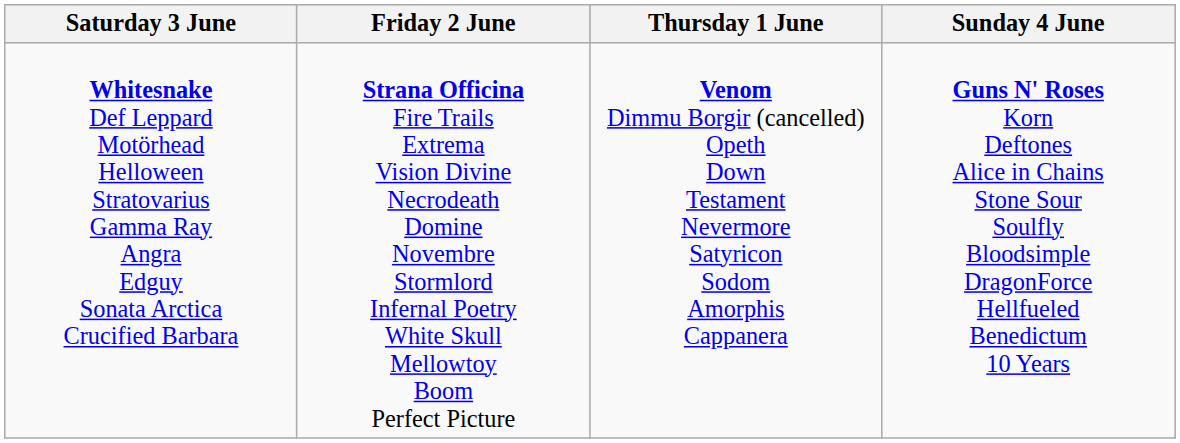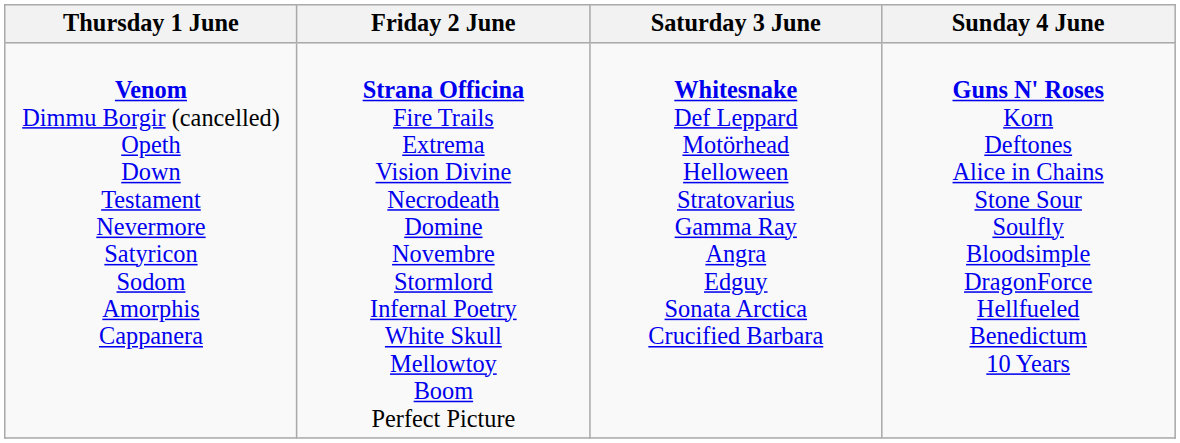columns swapped: (736, 23) <-> (151, 23)
